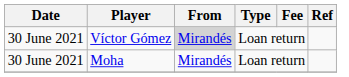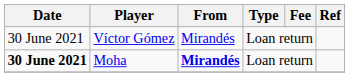(205, 38) lightgrey background -> (208, 38) no background
(46, 60) normal -> (47, 60) bold
(205, 60) normal -> (210, 60) bold
